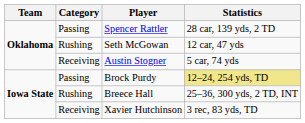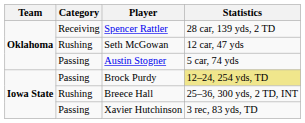(74, 29) Passing -> (79, 29) Receiving
(79, 61) Receiving -> (74, 61) Passing
(79, 110) Receiving -> (74, 110) Passing
